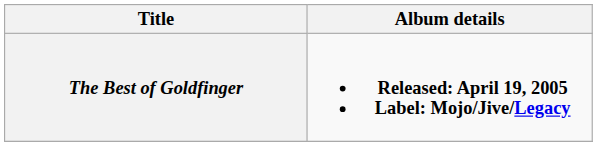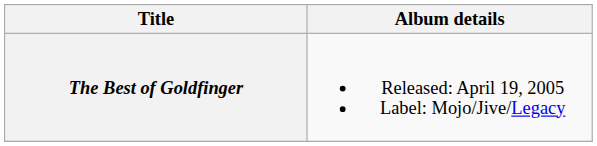(450, 98) bold -> (450, 98) normal
